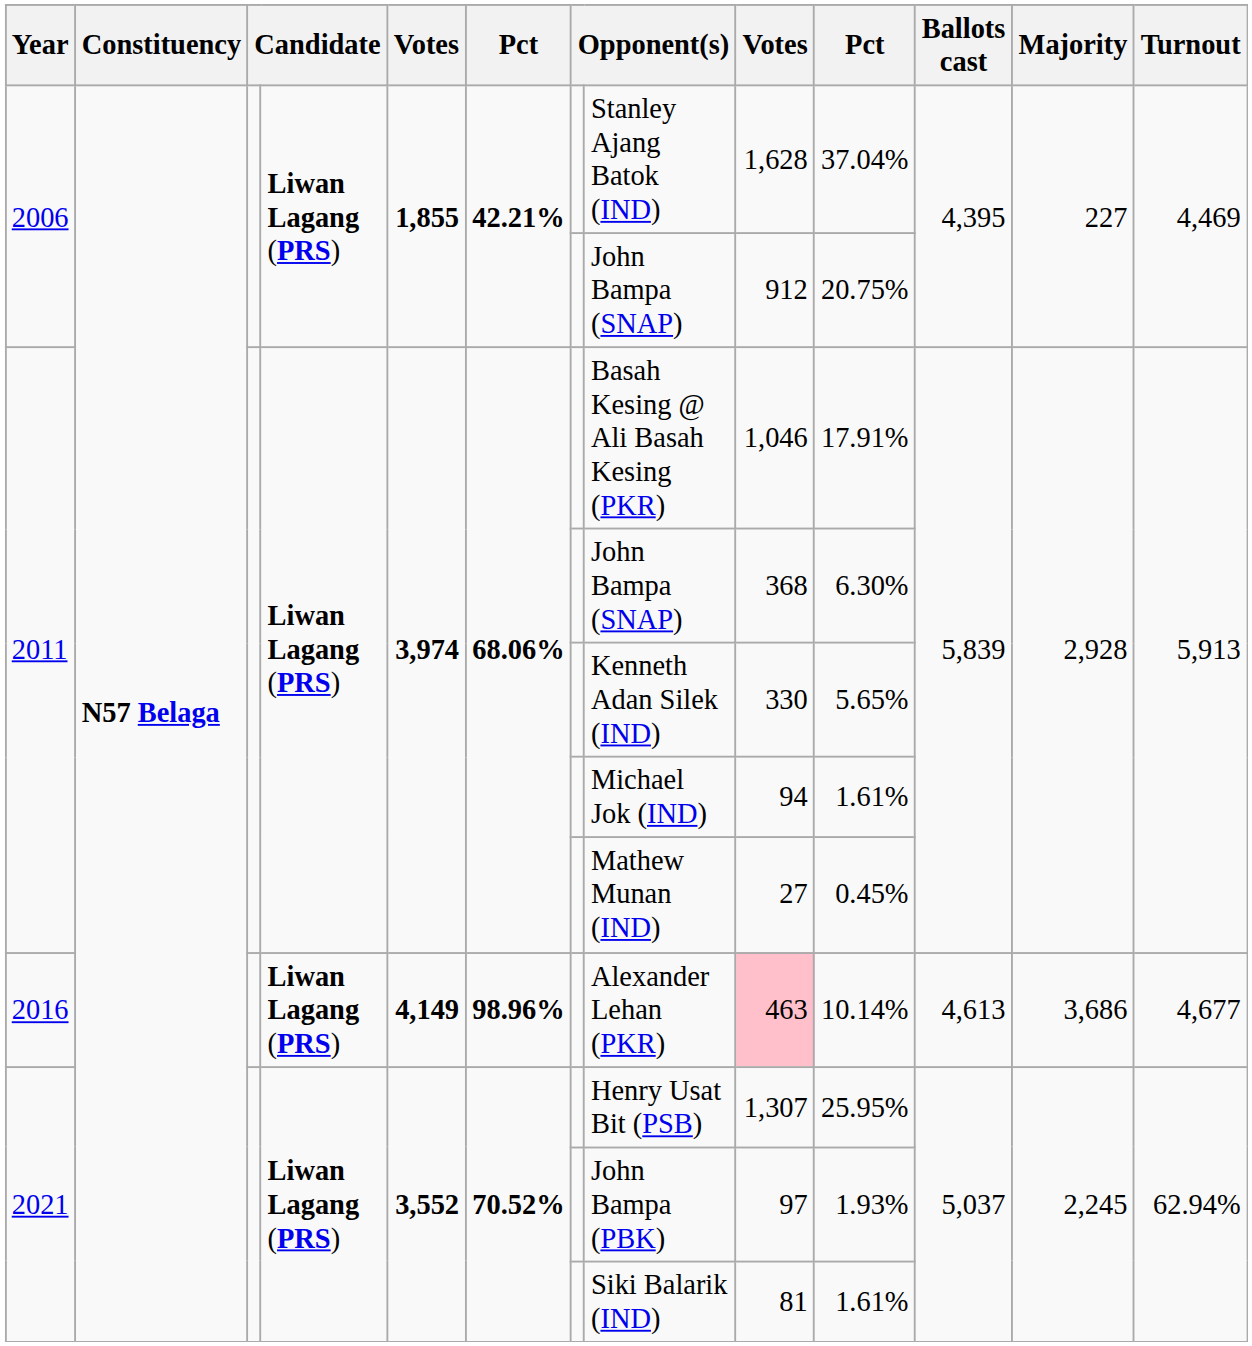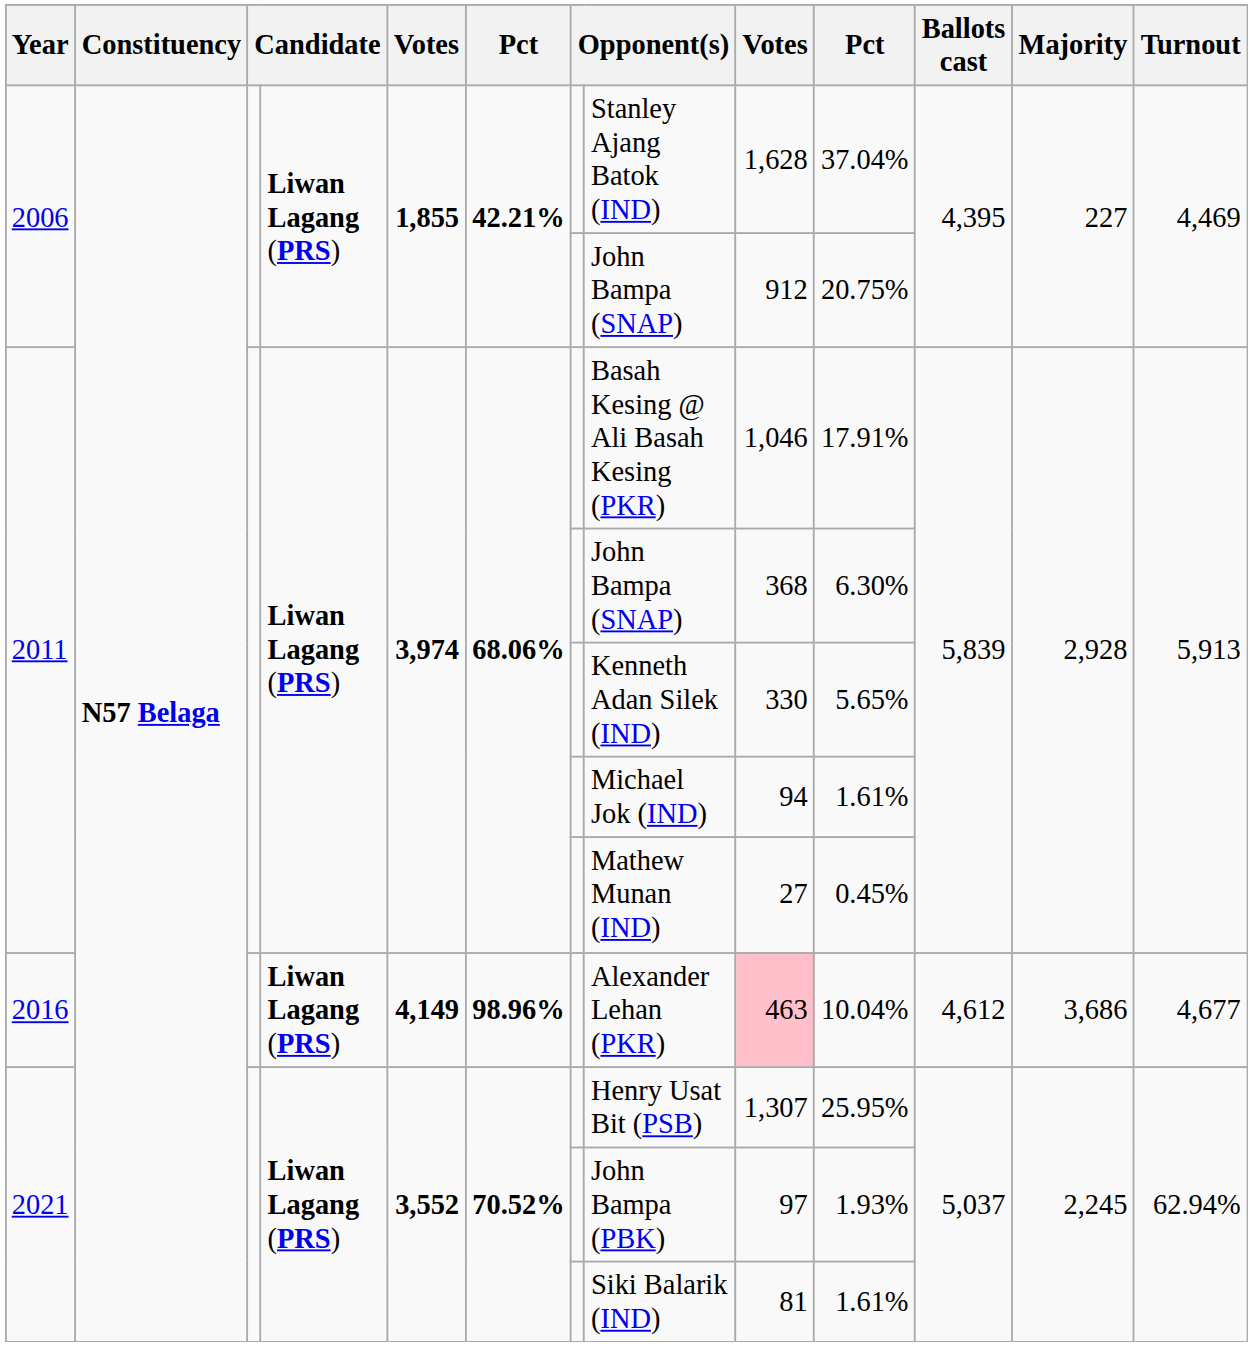(865, 1008) 10.14% -> (865, 1008) 10.04%
(973, 1008) 4,613 -> (973, 1008) 4,612
